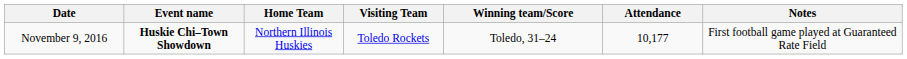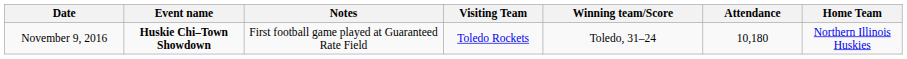columns swapped: (294, 13) <-> (802, 13)
(653, 38) 10,177 -> (753, 38) 10,180
